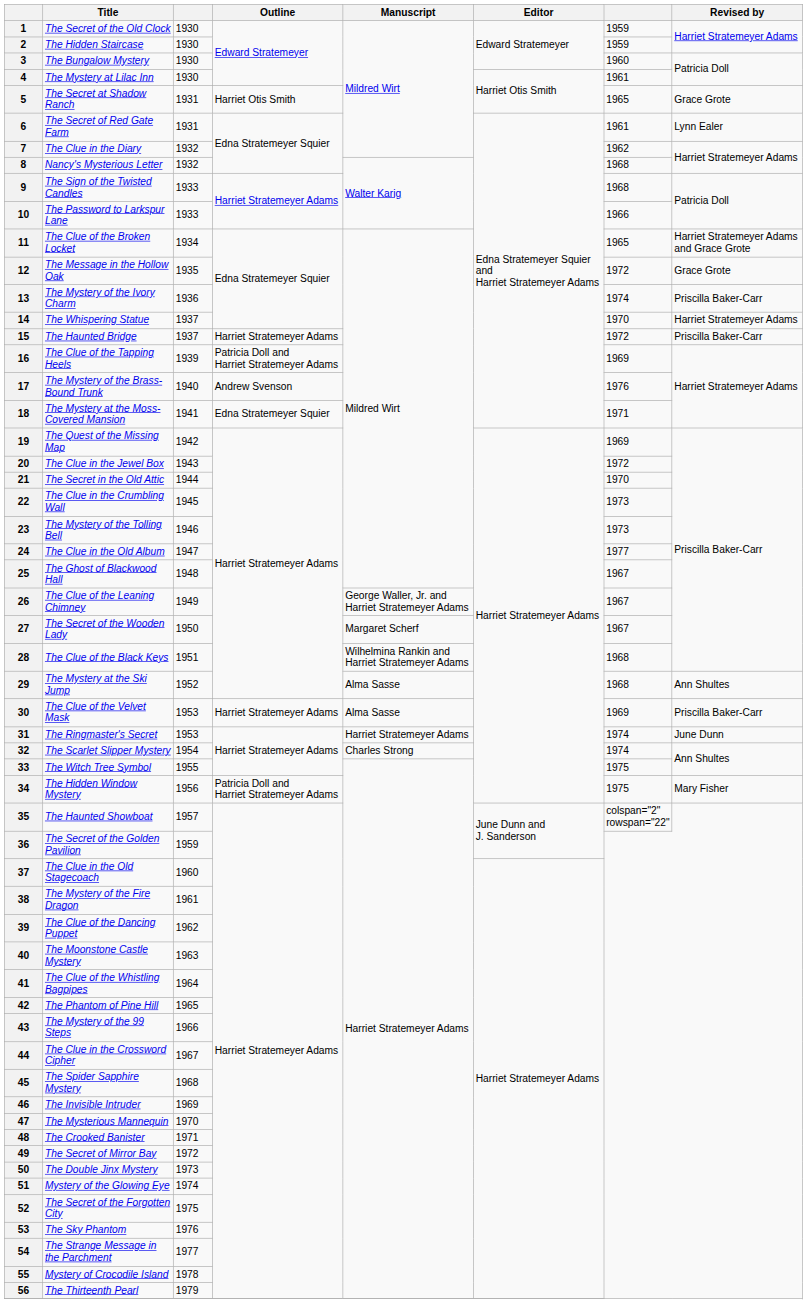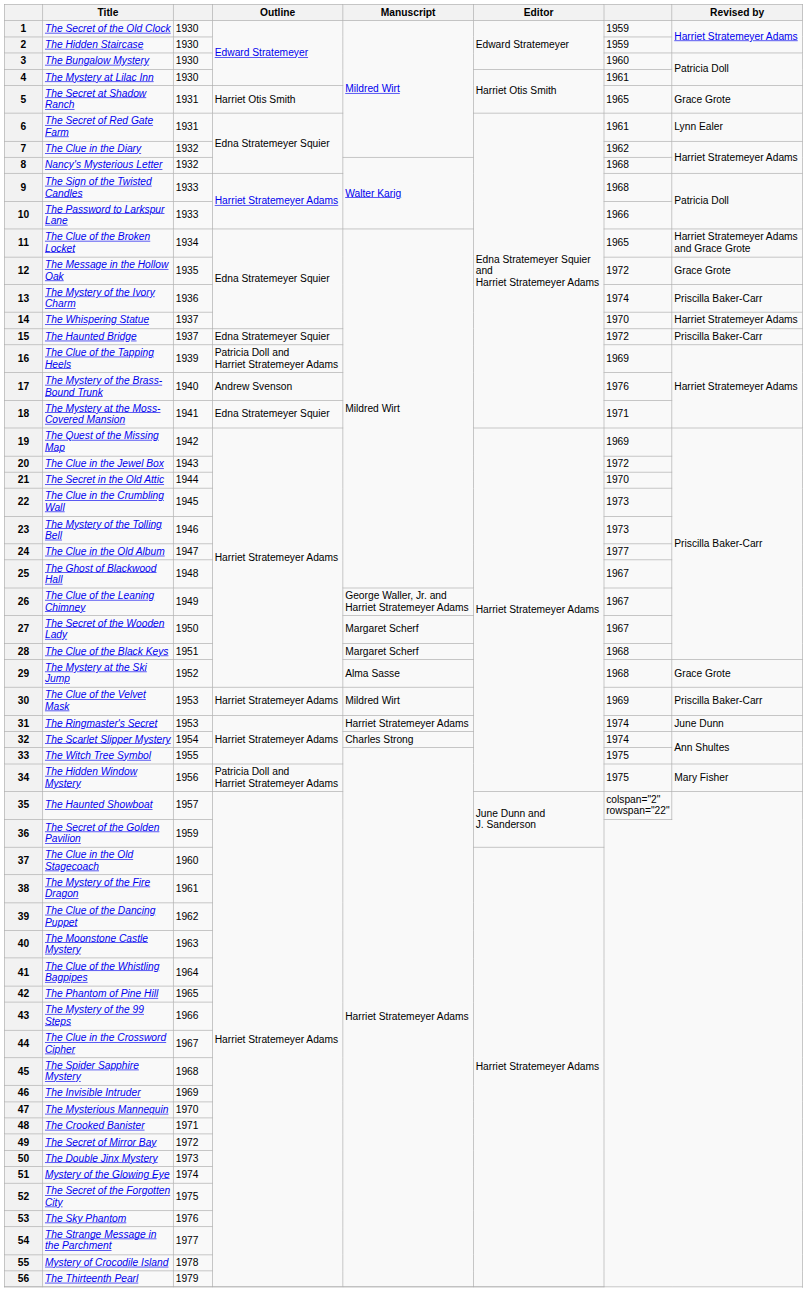(276, 336) Harriet Stratemeyer Adams -> (272, 336) Edna Stratemeyer Squier
(407, 657) Wilhelmina Rankin and Harriet Stratemeyer Adams -> (382, 651) Margaret Scherf
(702, 685) Ann Shultes -> (702, 673) Grace Grote
(373, 712) Alma Sasse -> (373, 701) Mildred Wirt
